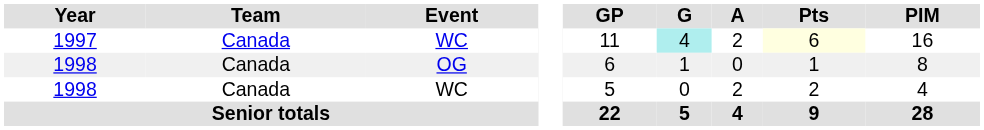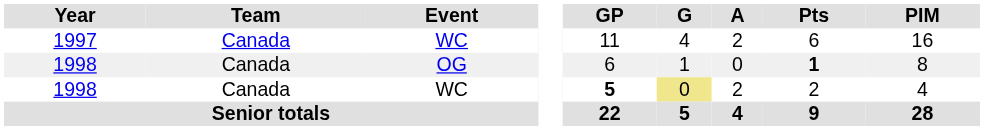(684, 40) paleturquoise background -> (684, 40) no background
(814, 40) lightyellow background -> (814, 40) no background
(814, 64) normal -> (814, 64) bold
(610, 89) normal -> (610, 89) bold
(684, 89) no background -> (684, 89) khaki background
